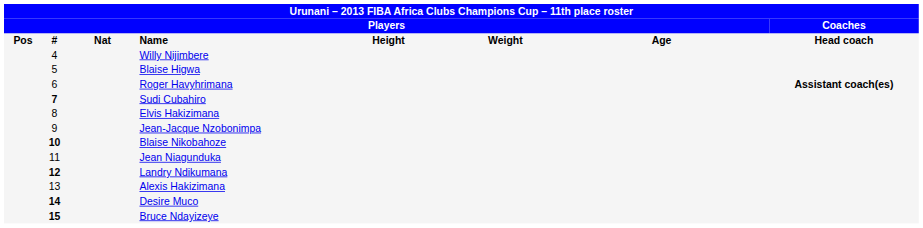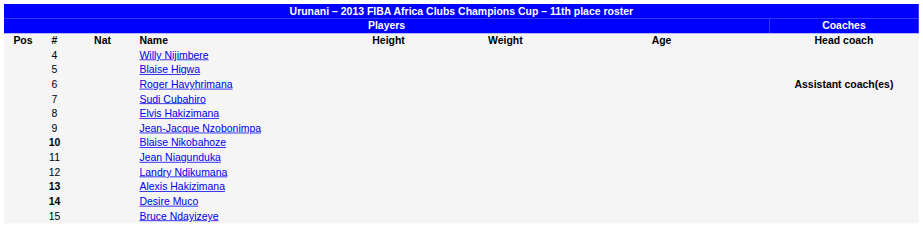(55, 99) bold -> (55, 99) normal
(55, 172) bold -> (55, 172) normal
(55, 187) normal -> (55, 187) bold
(55, 216) bold -> (55, 216) normal
